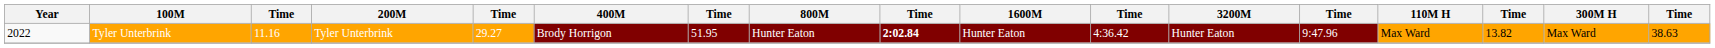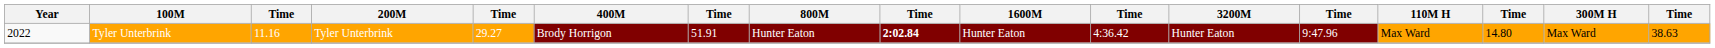(704, 33) 51.95 -> (704, 33) 51.91
(1499, 33) 13.82 -> (1499, 33) 14.80
